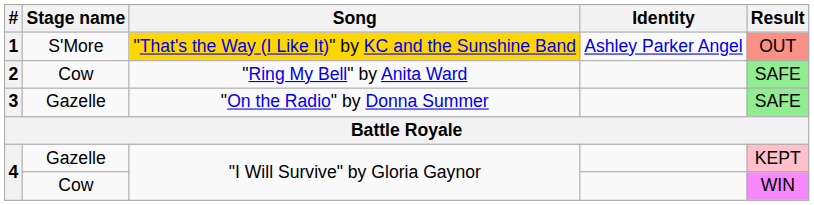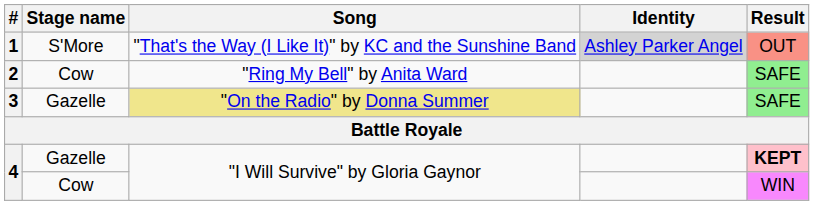(355, 46) gold background -> (355, 46) no background
(664, 46) no background -> (664, 46) lightgrey background
(355, 102) no background -> (355, 102) khaki background
(778, 158) normal -> (778, 158) bold
